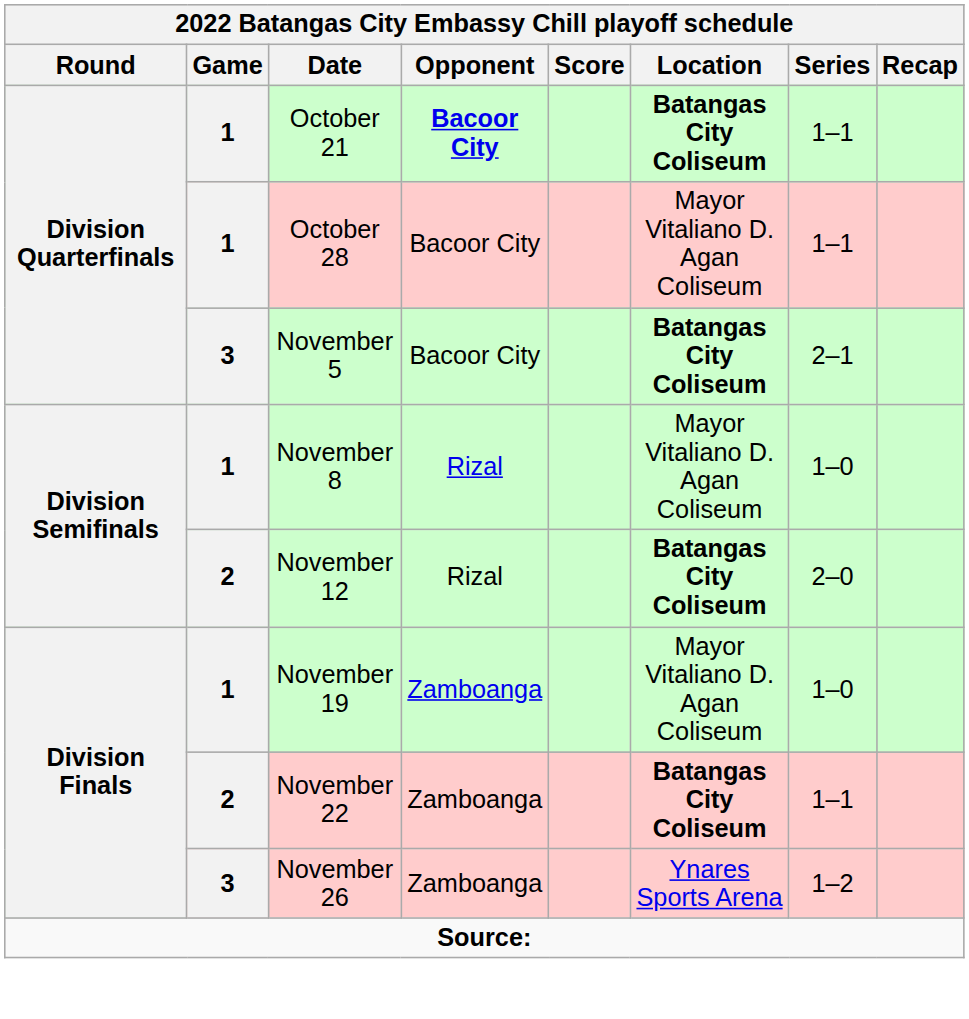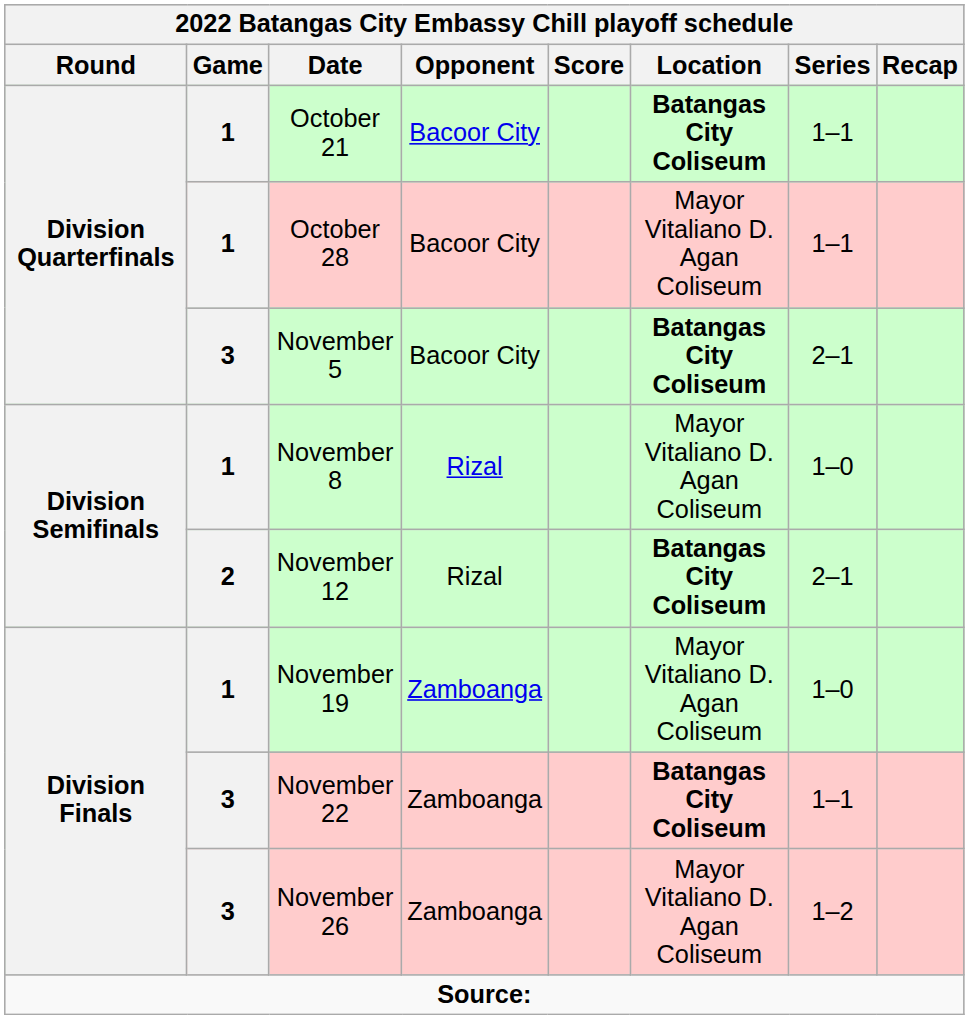(475, 133) bold -> (475, 133) normal
(832, 577) 2–0 -> (833, 577) 2–1
(228, 800) 2 -> (228, 800) 3
(710, 883) Ynares Sports Arena -> (709, 911) Mayor Vitaliano D. Agan Coliseum
